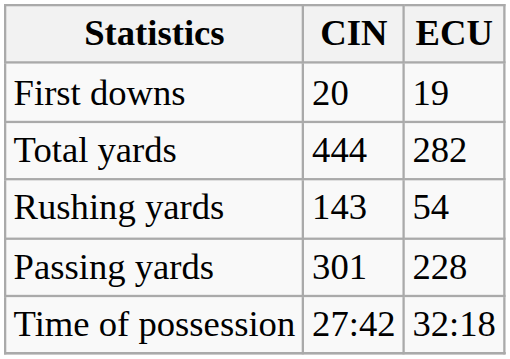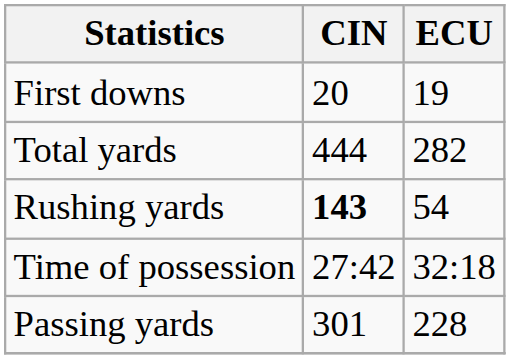(340, 207) normal -> (340, 207) bold
rows swapped: (114, 265) <-> (154, 324)
